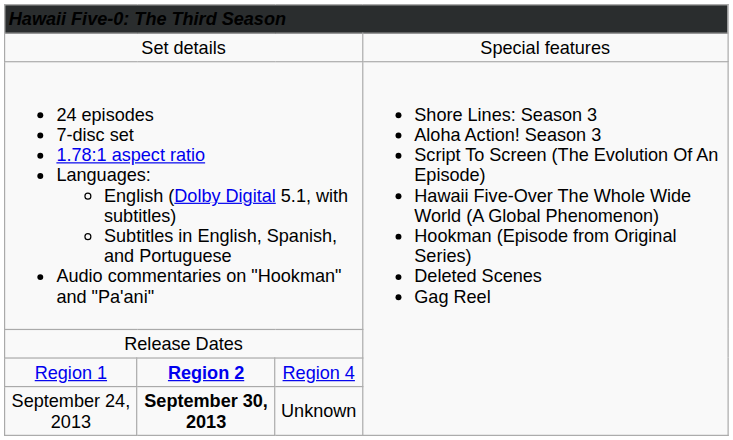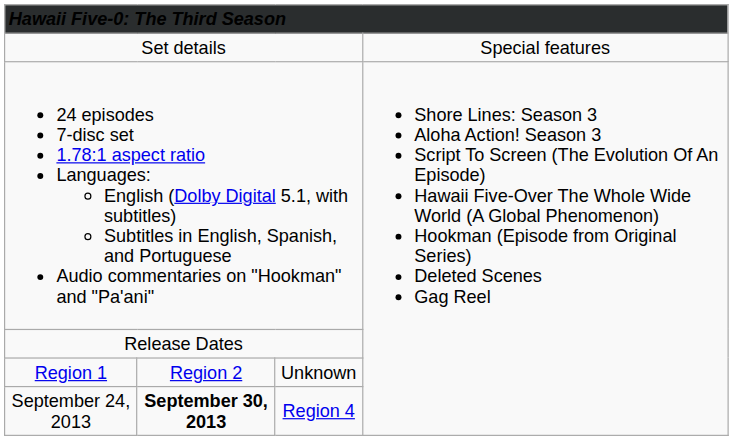(206, 372) bold -> (206, 372) normal
(319, 372) Region 4 -> (319, 372) Unknown
(319, 411) Unknown -> (319, 411) Region 4
